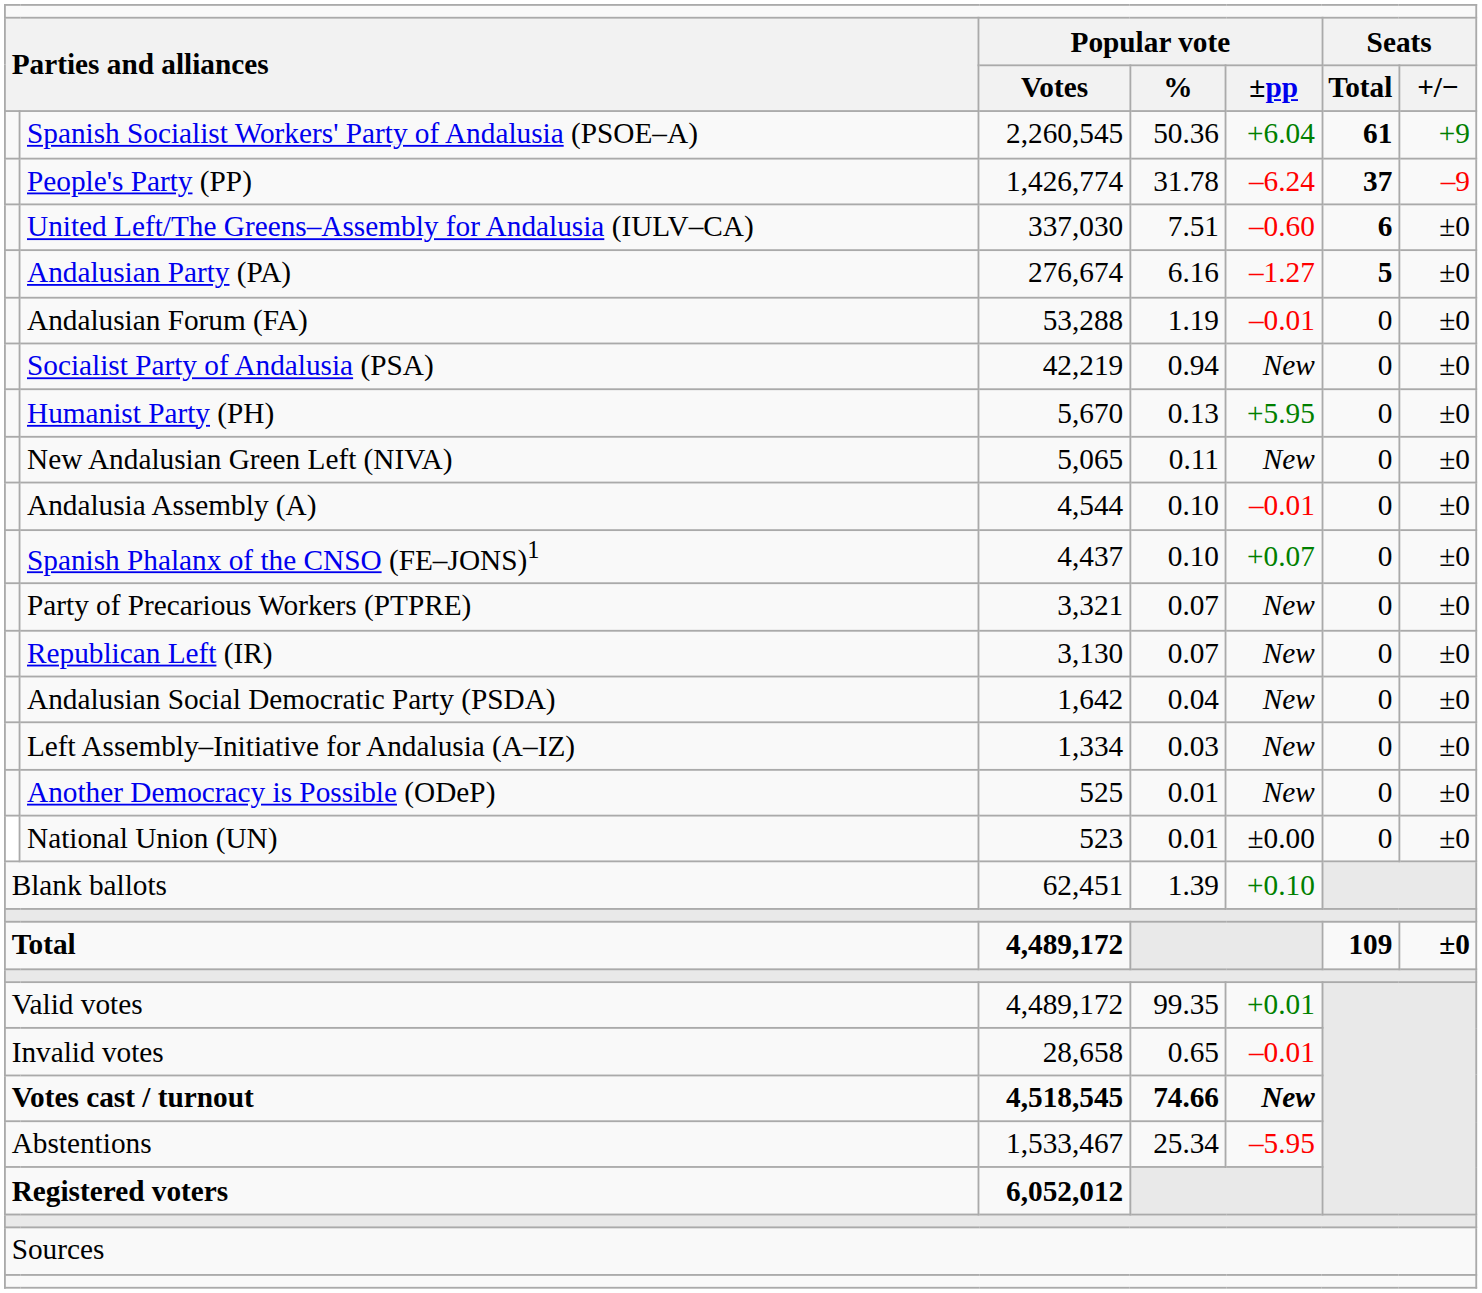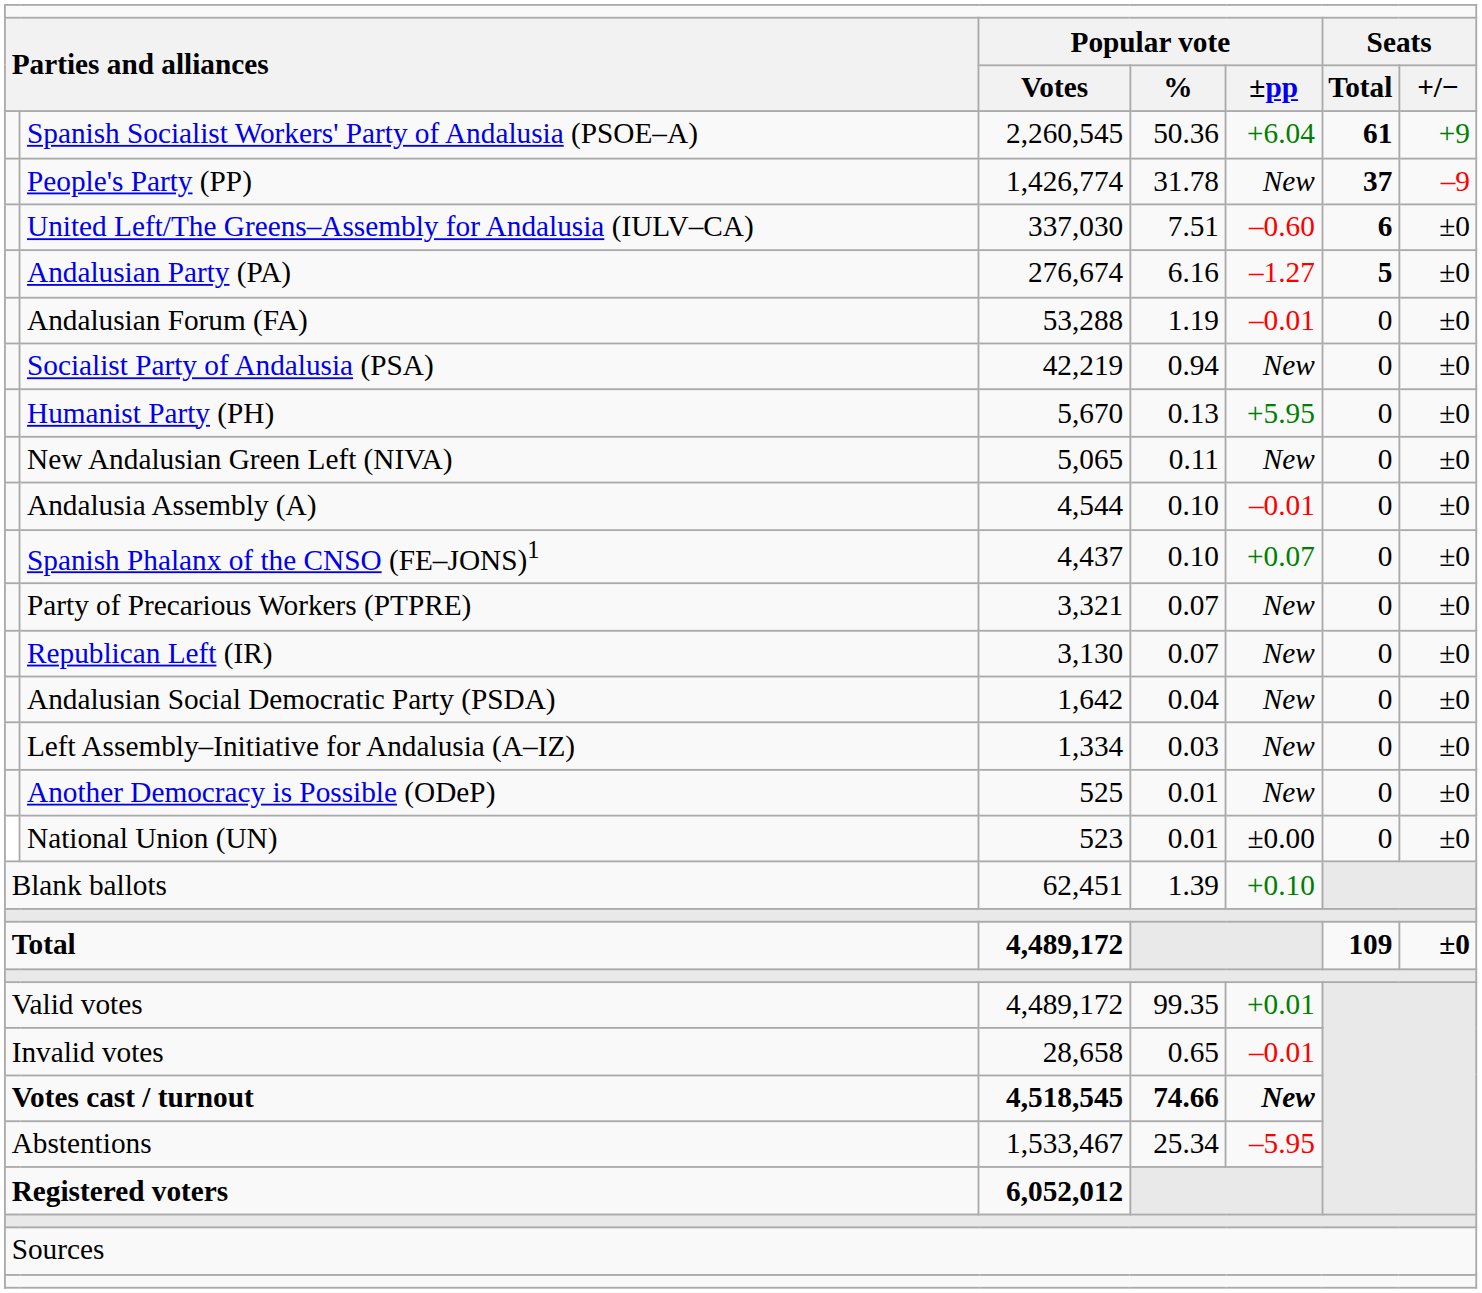(1282, 180) –6.24 -> (1289, 180) New
